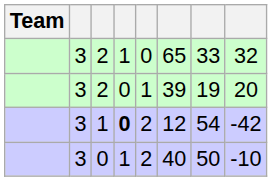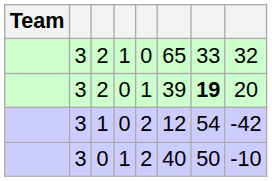(208, 90) normal -> (208, 90) bold
(124, 124) bold -> (124, 124) normal
